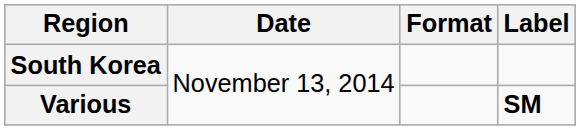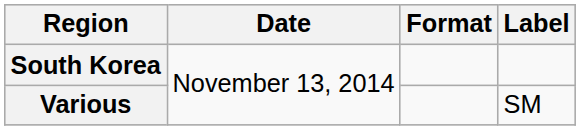(523, 104) bold -> (523, 104) normal
